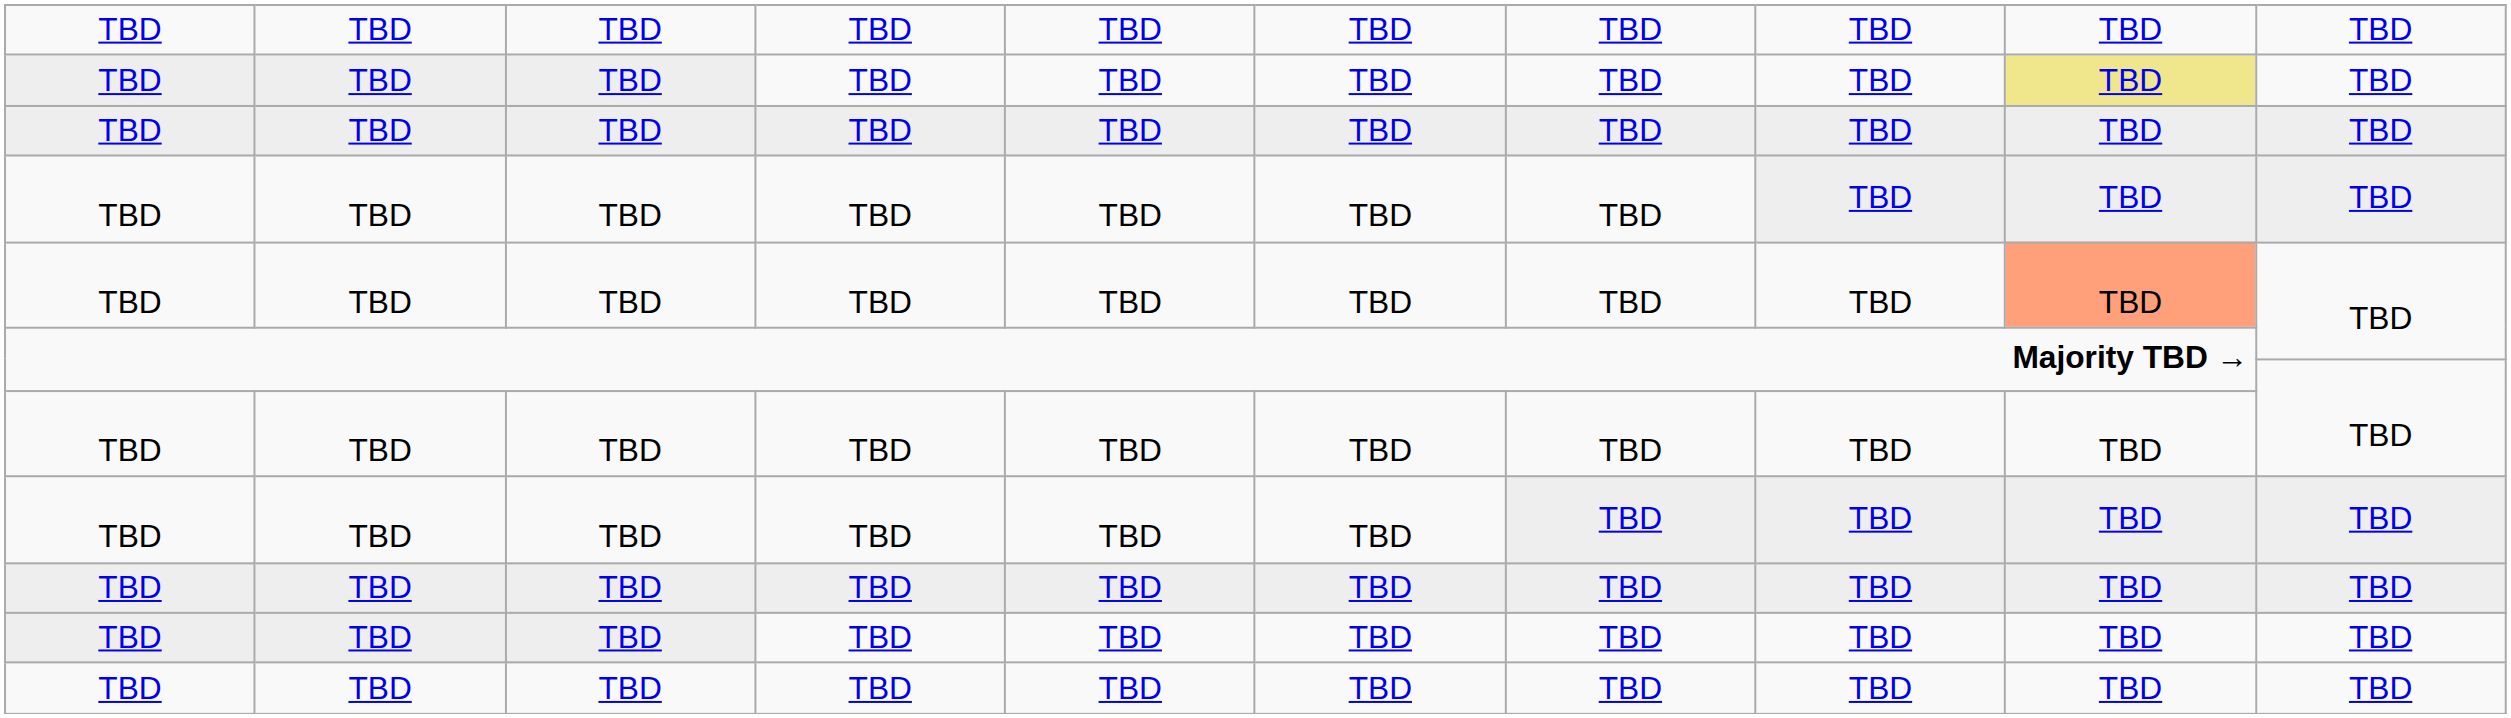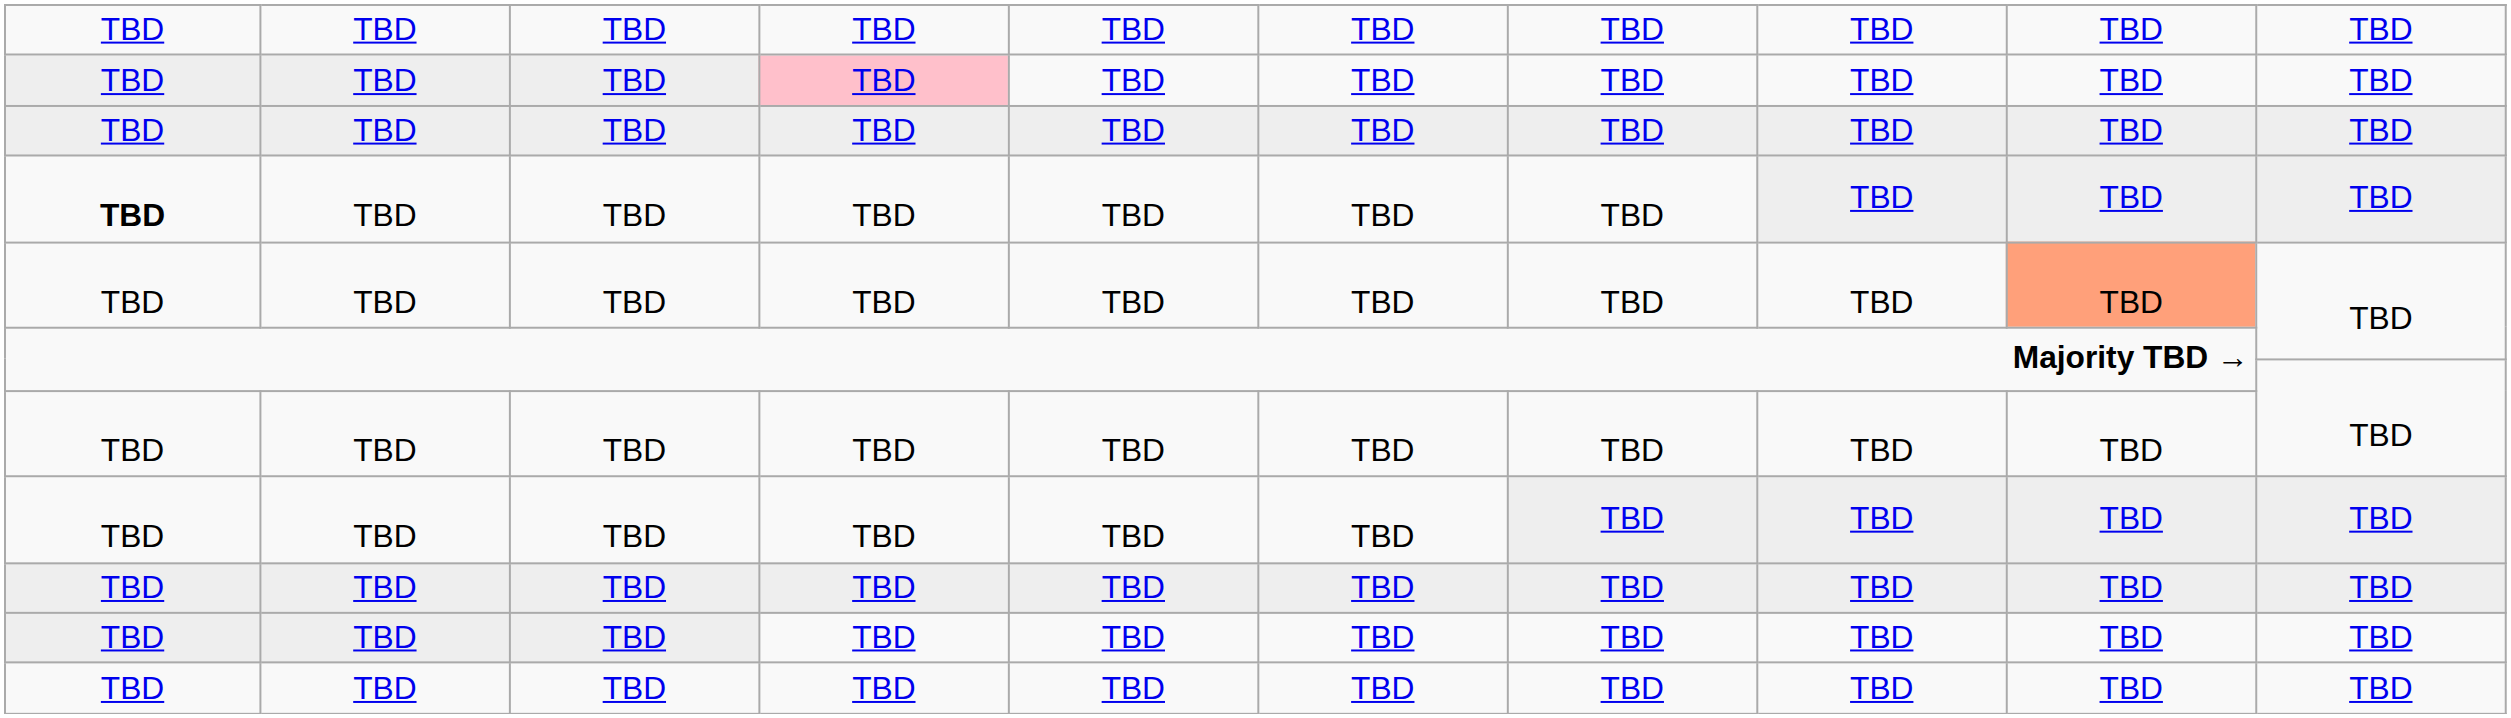(880, 79) no background -> (884, 79) pink background
(2131, 79) khaki background -> (2131, 79) no background
(130, 215) normal -> (133, 215) bold
